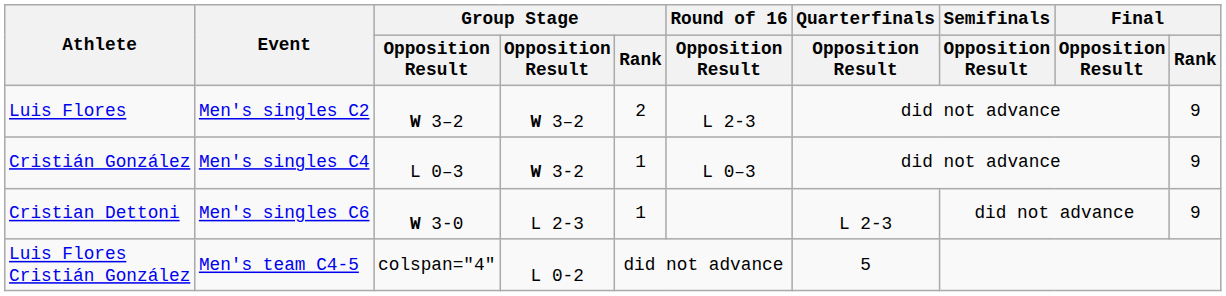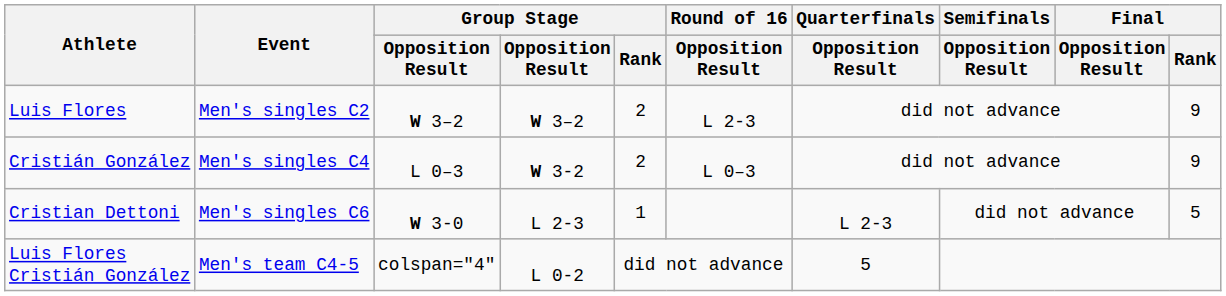(640, 162) 1 -> (640, 162) 2
(1195, 213) 9 -> (1195, 213) 5
